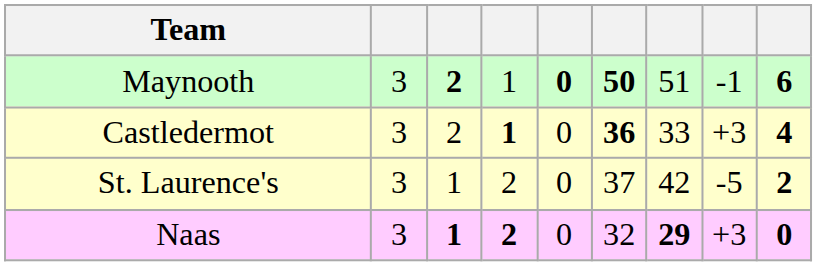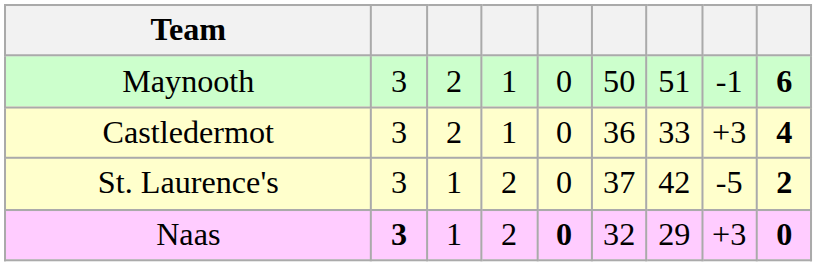(454, 81) bold -> (454, 81) normal
(564, 81) bold -> (564, 81) normal
(619, 81) bold -> (619, 81) normal
(509, 132) bold -> (509, 132) normal
(619, 132) bold -> (619, 132) normal
(399, 234) normal -> (399, 234) bold
(454, 234) bold -> (454, 234) normal
(509, 234) bold -> (509, 234) normal
(564, 234) normal -> (564, 234) bold
(674, 234) bold -> (674, 234) normal
